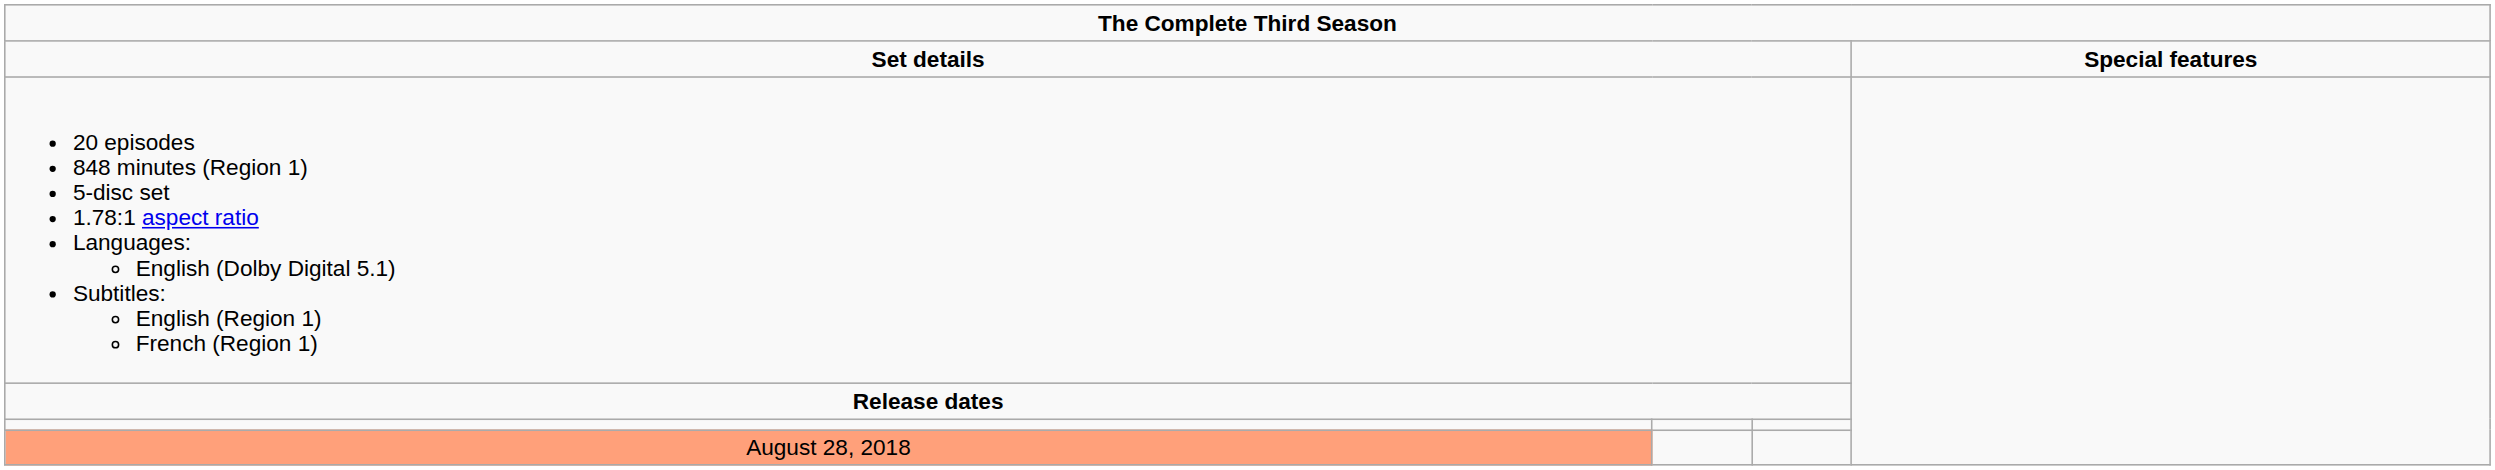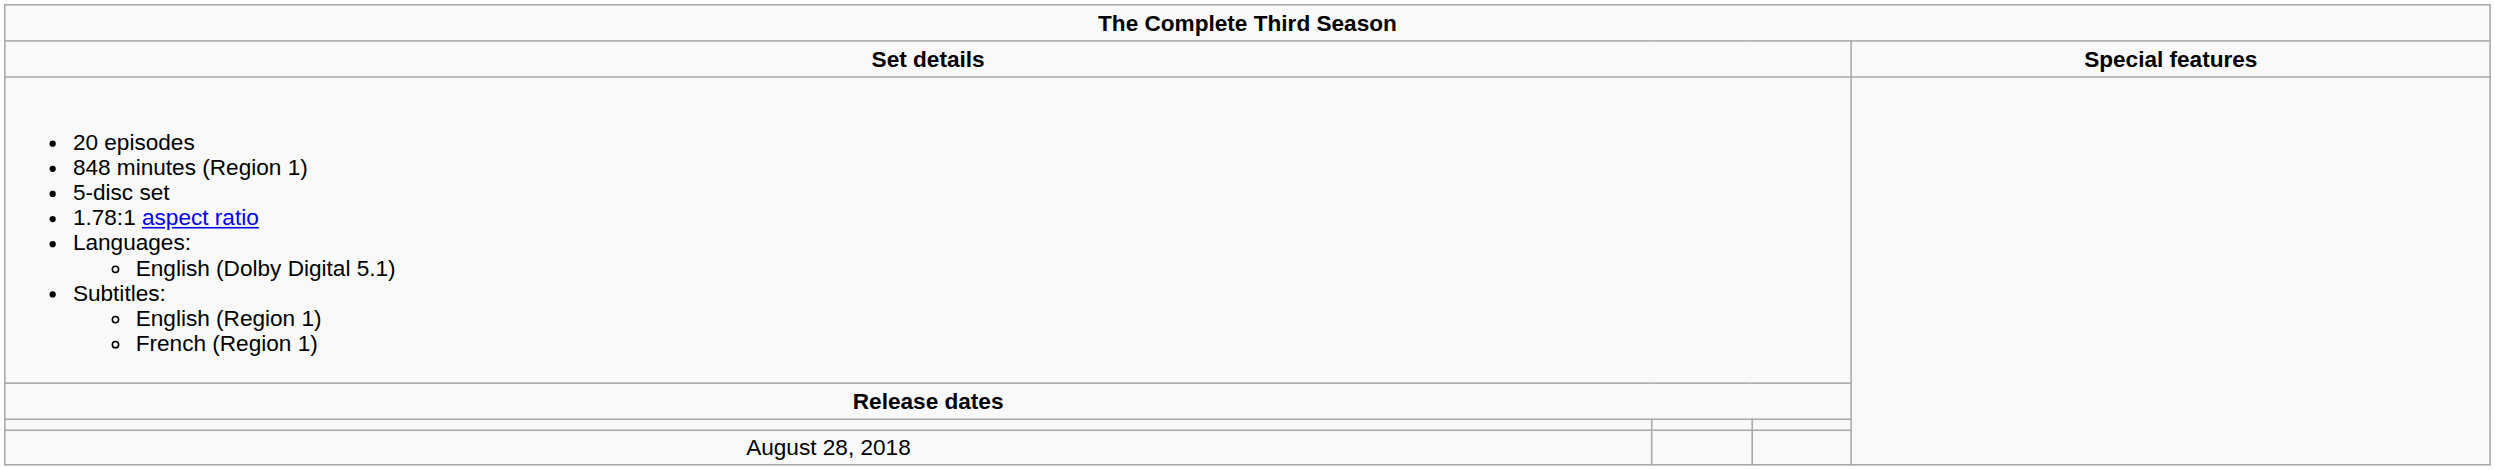(828, 448) lightsalmon background -> (828, 448) no background
